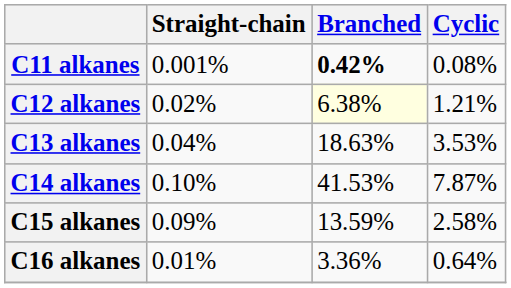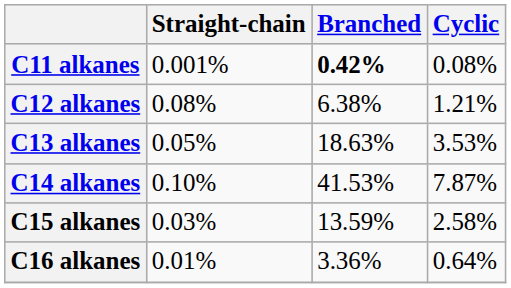(184, 103) 0.02% -> (184, 103) 0.08%
(349, 103) lightyellow background -> (349, 103) no background
(184, 143) 0.04% -> (184, 143) 0.05%
(184, 222) 0.09% -> (184, 222) 0.03%
